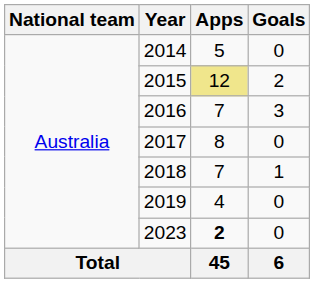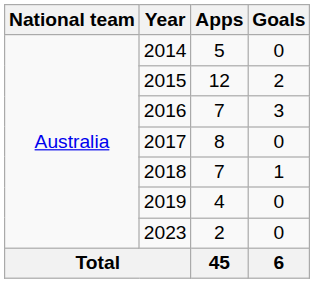(219, 80) khaki background -> (219, 80) no background
(219, 232) bold -> (219, 232) normal
